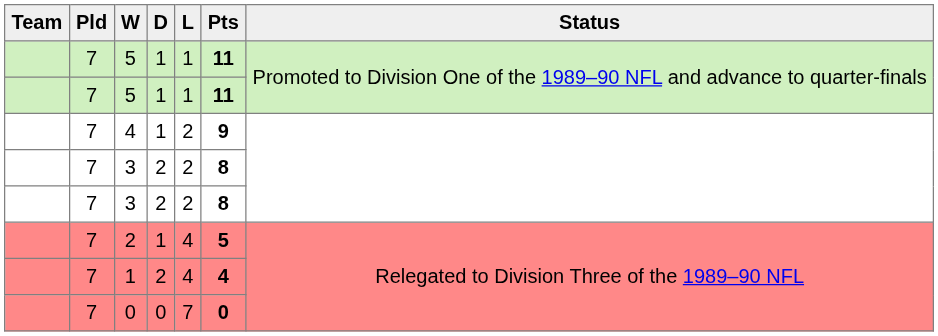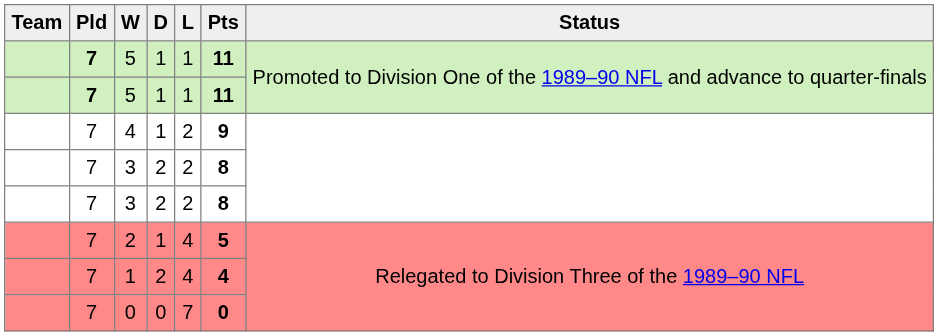(92, 58) normal -> (92, 58) bold
(92, 95) normal -> (92, 95) bold
